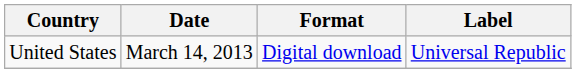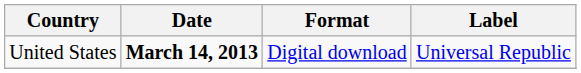(189, 52) normal -> (192, 52) bold
